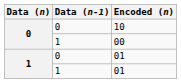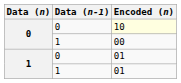(119, 27) no background -> (119, 27) lightyellow background
